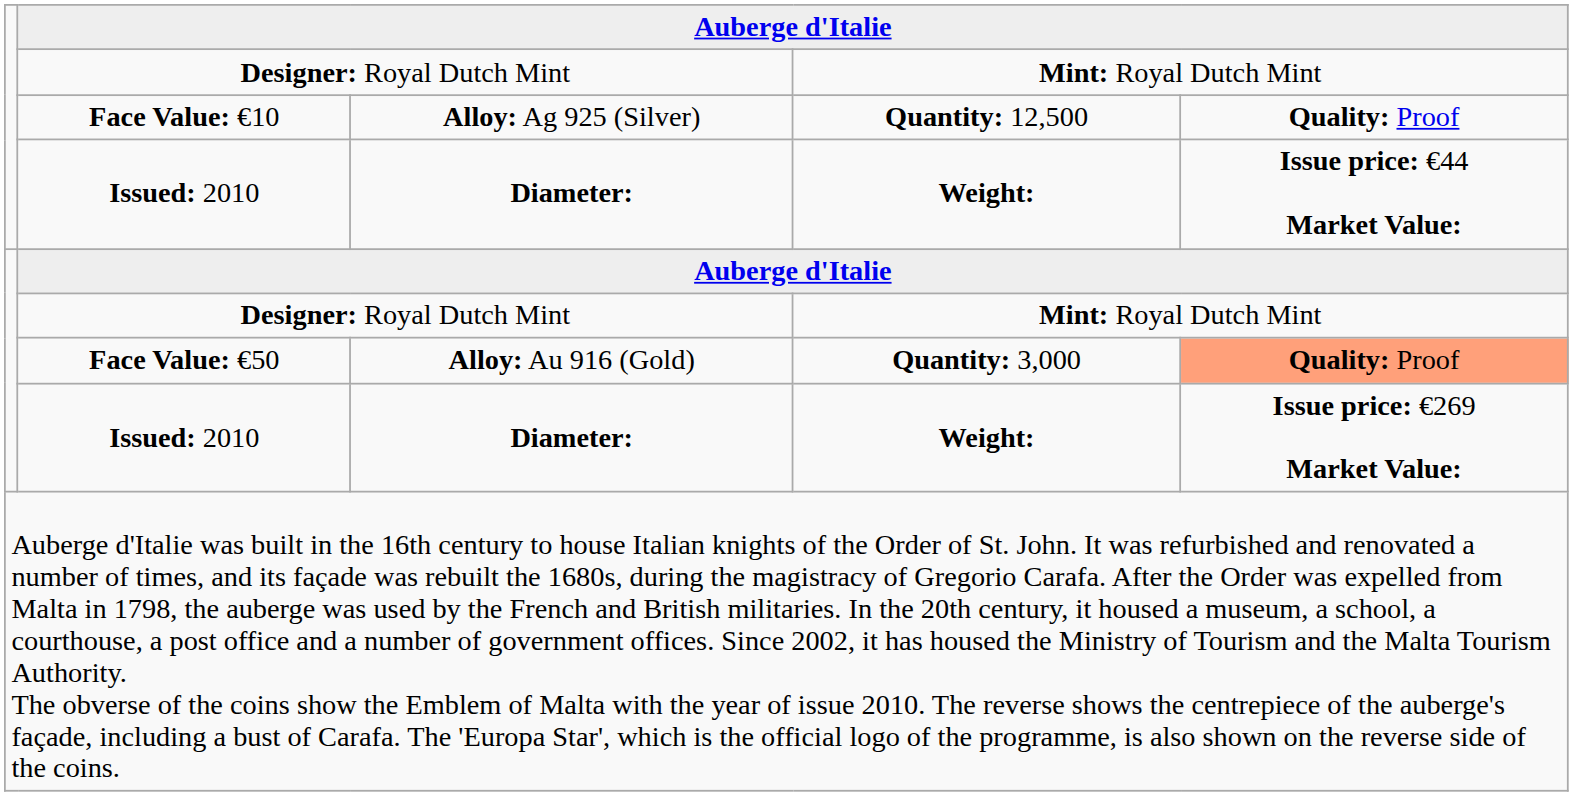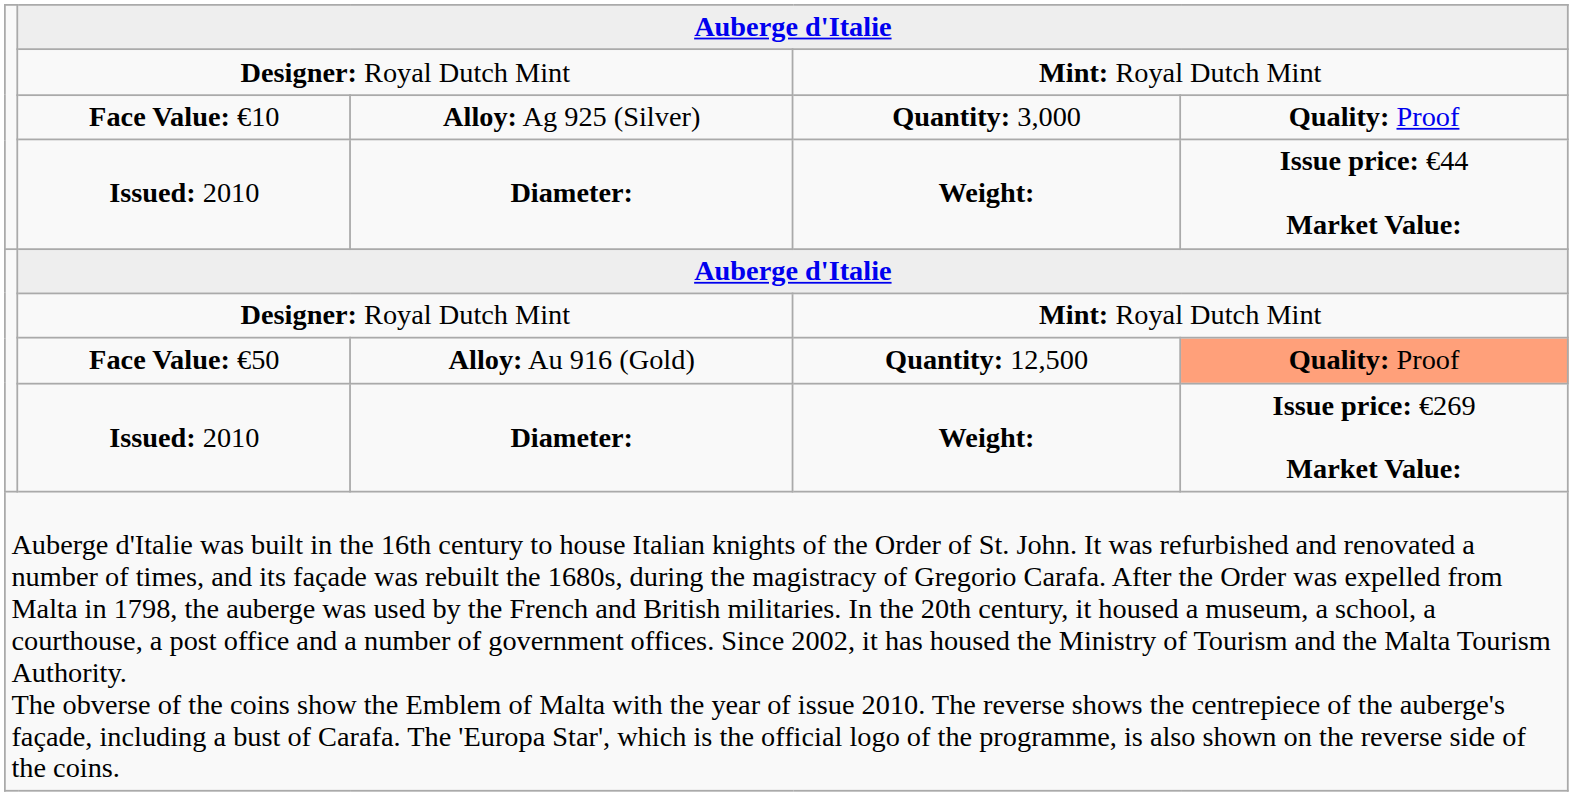(987, 116) Quantity: 12,500 -> (987, 116) Quantity: 3,000
(987, 360) Quantity: 3,000 -> (987, 360) Quantity: 12,500
